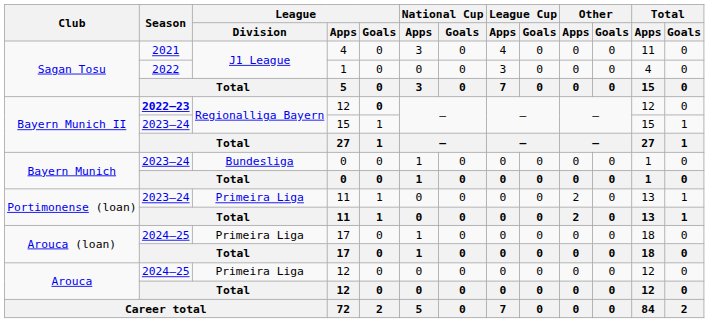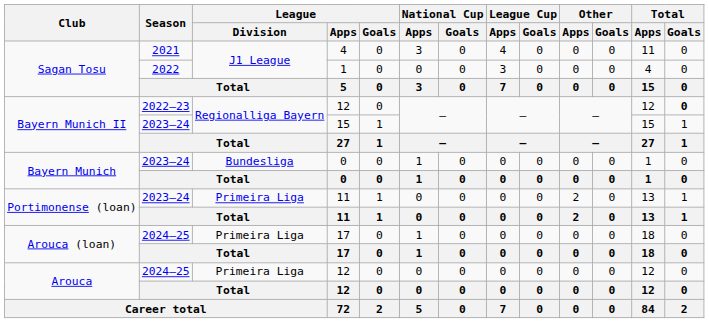(166, 106) bold -> (166, 106) normal
(379, 106) bold -> (379, 106) normal
(684, 106) normal -> (684, 106) bold
